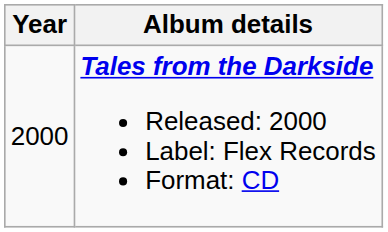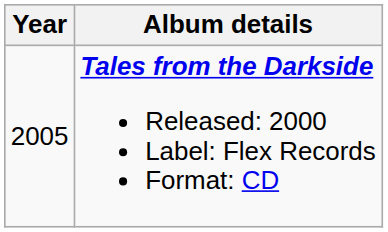(40, 135) 2000 -> (40, 135) 2005
